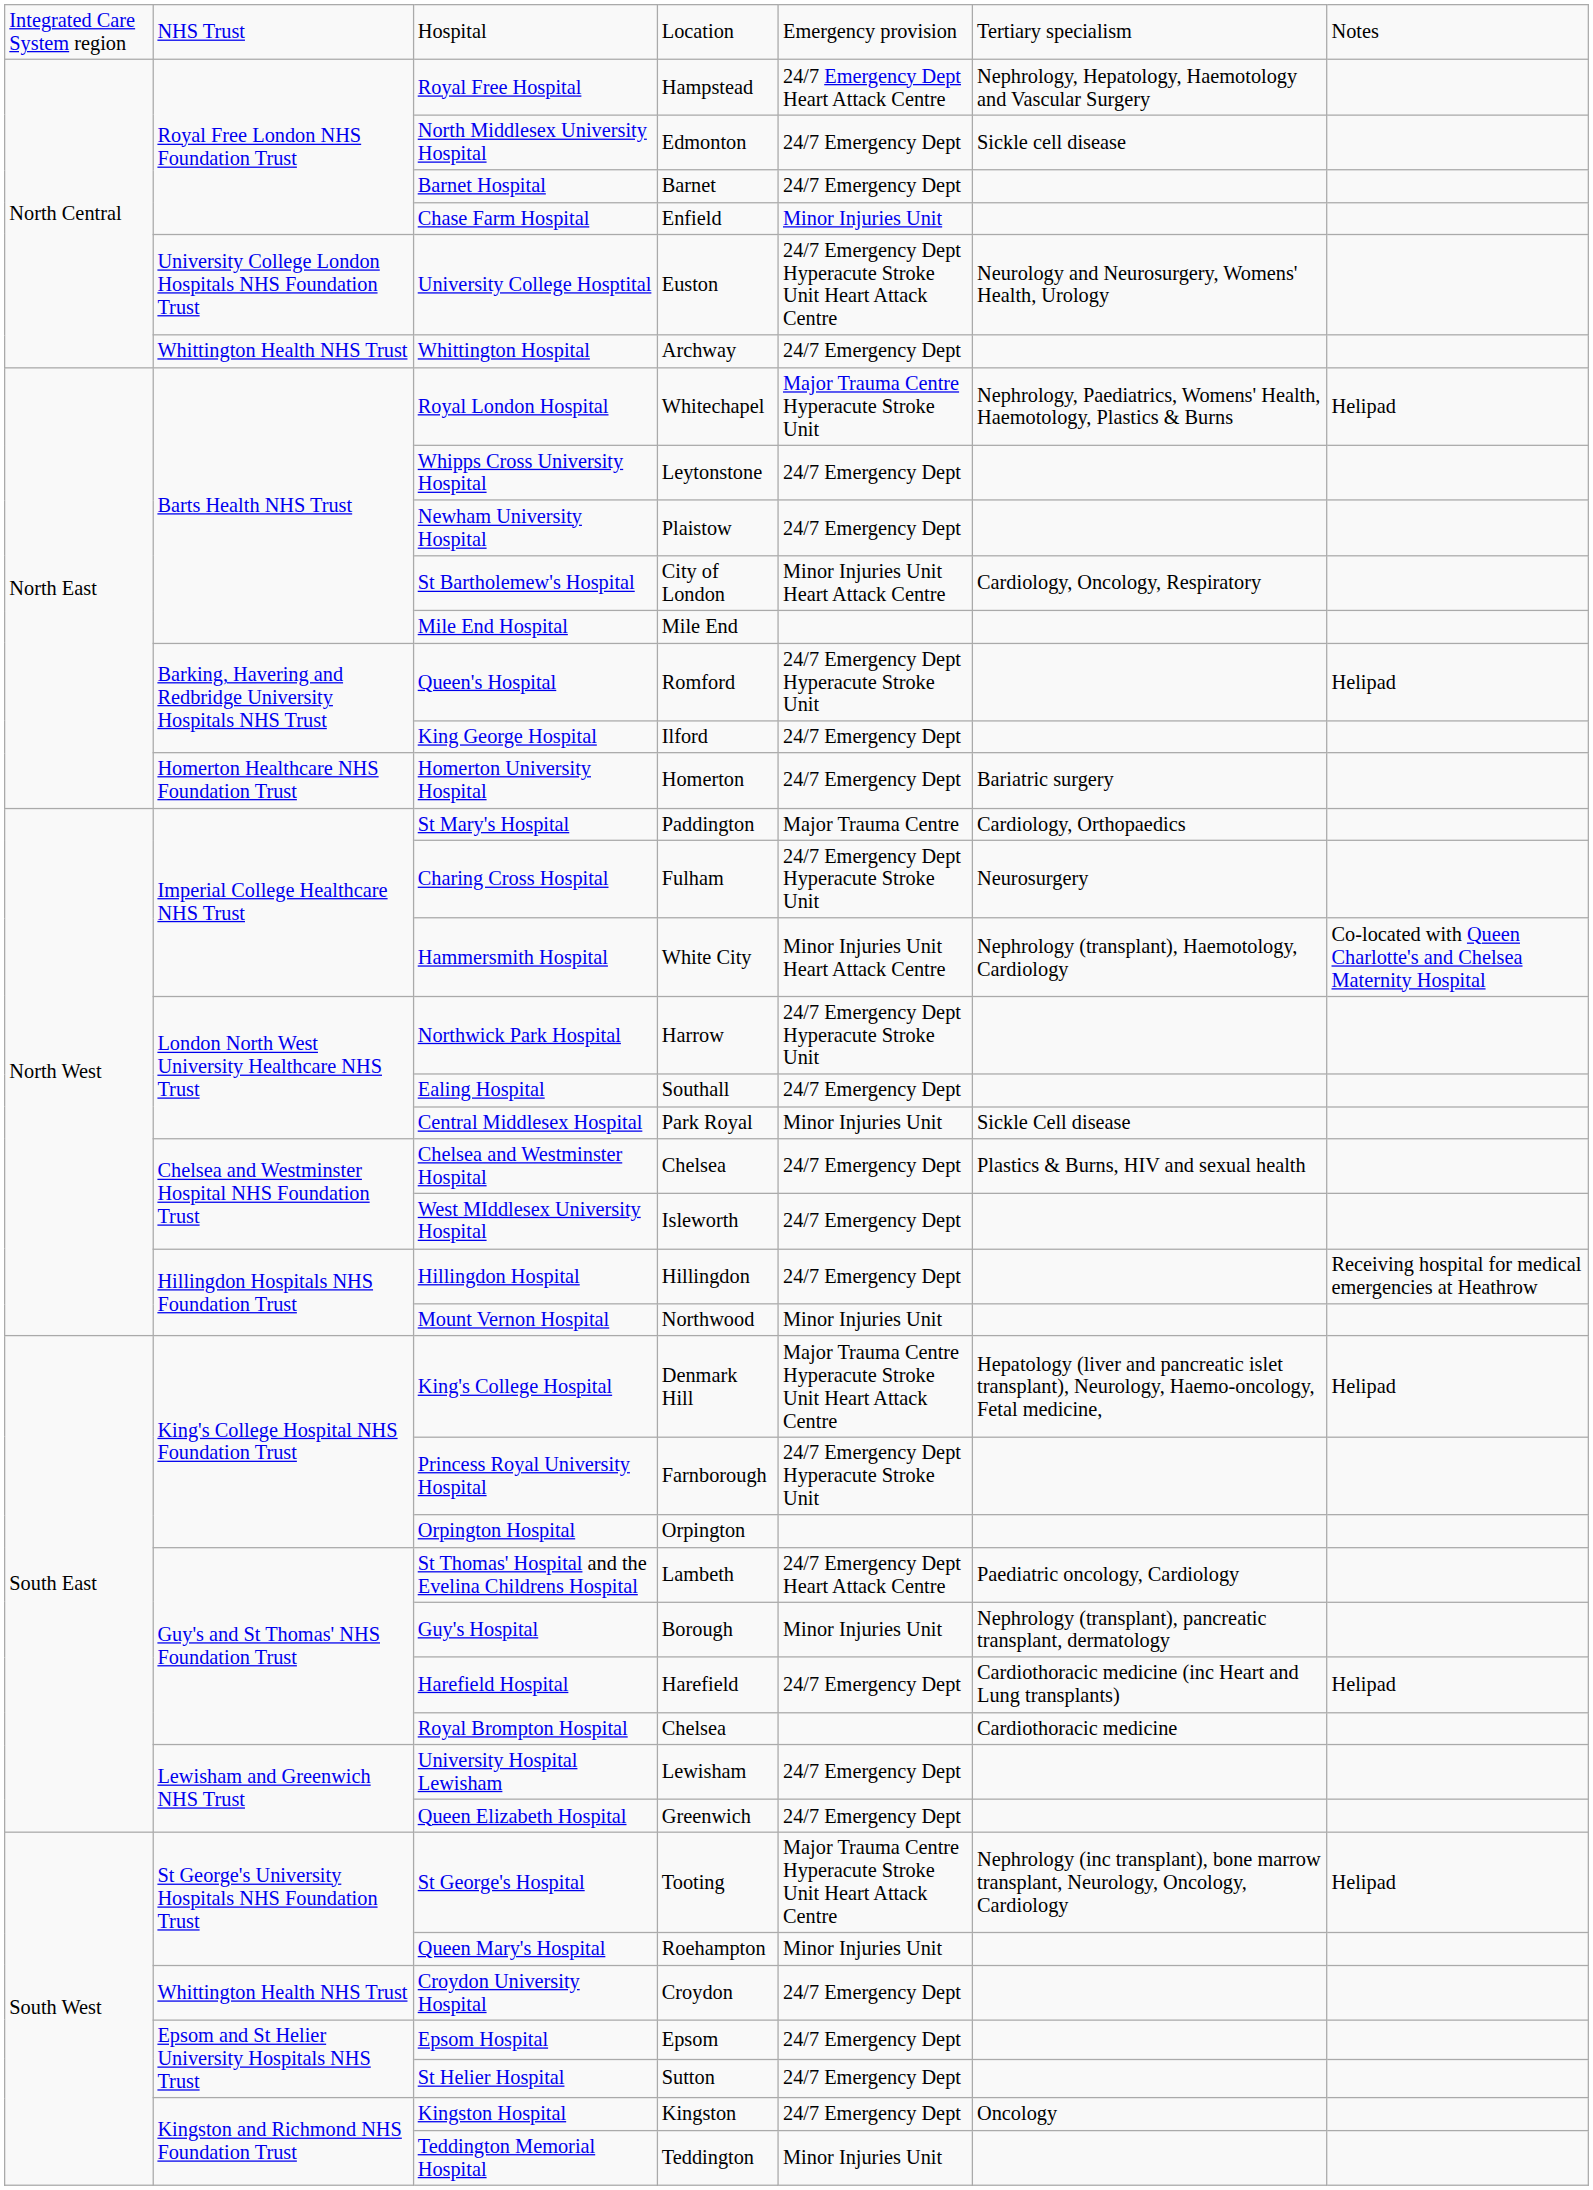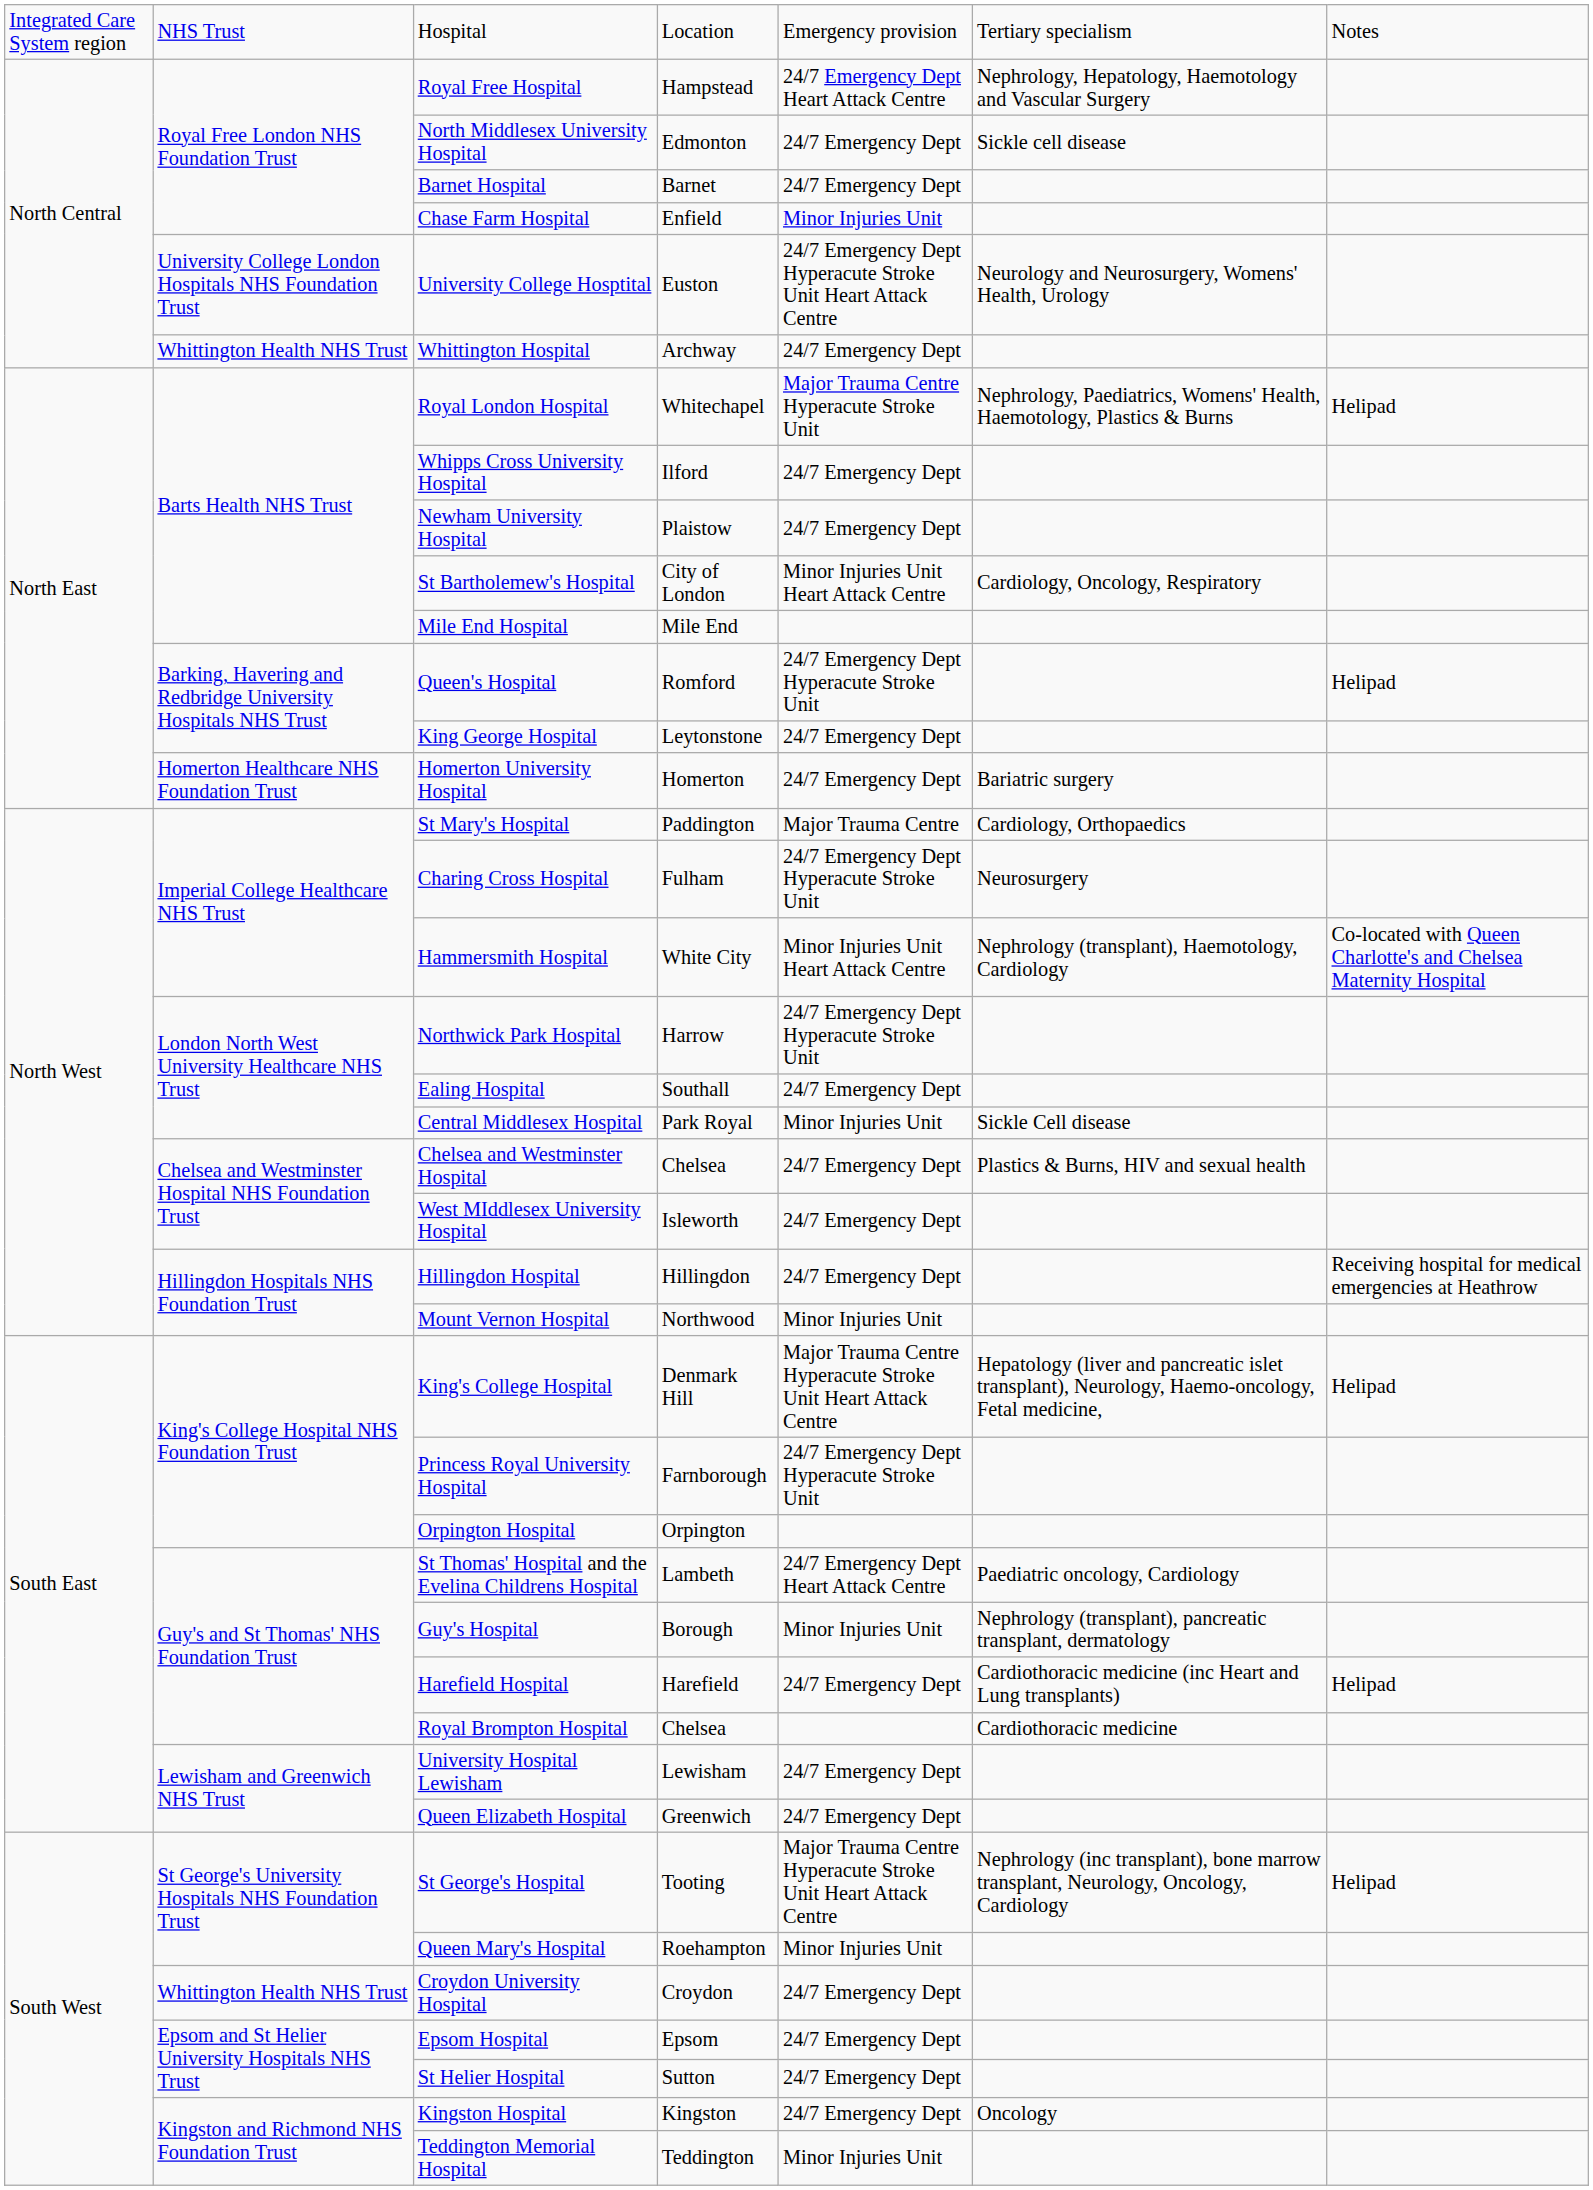(712, 472) Leytonstone -> (685, 472) Ilford
(685, 736) Ilford -> (712, 736) Leytonstone
